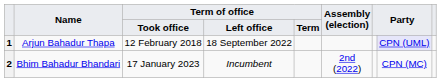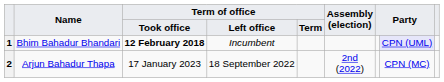(68, 43) Arjun Bahadur Thapa -> (68, 43) Bhim Bahadur Bhandari
(163, 43) normal -> (164, 43) bold
(249, 43) 18 September 2022 -> (252, 43) Incumbent
(68, 64) Bhim Bahadur Bhandari -> (68, 64) Arjun Bahadur Thapa
(249, 64) Incumbent -> (252, 64) 18 September 2022
